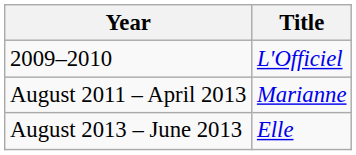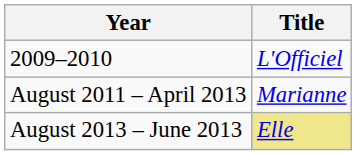(275, 130) no background -> (275, 130) khaki background
